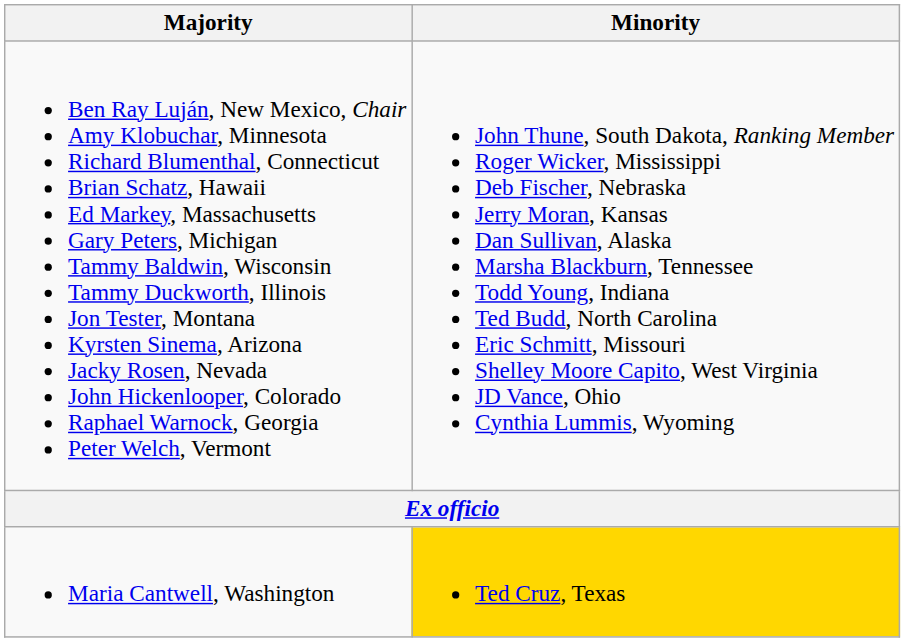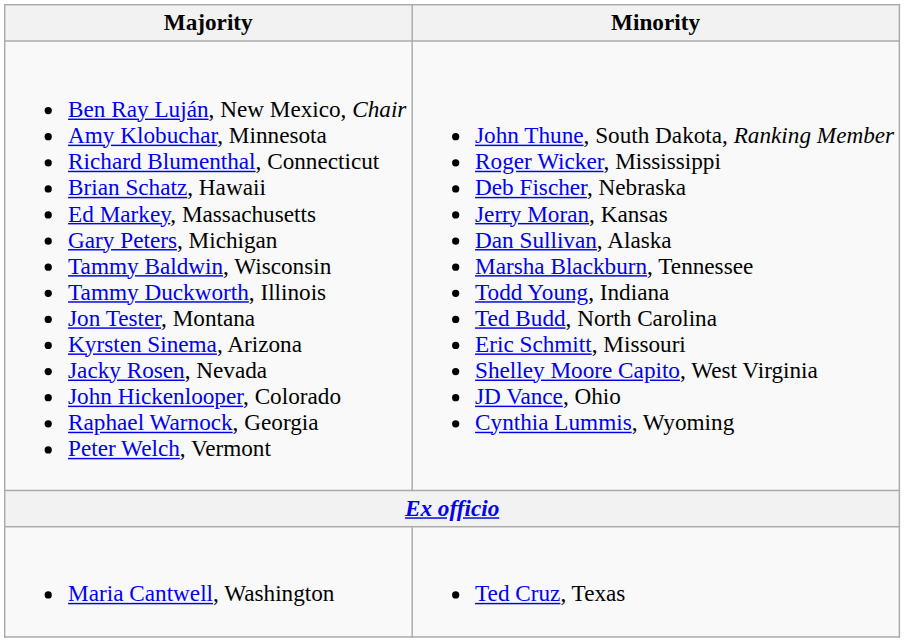(656, 595) gold background -> (656, 595) no background
